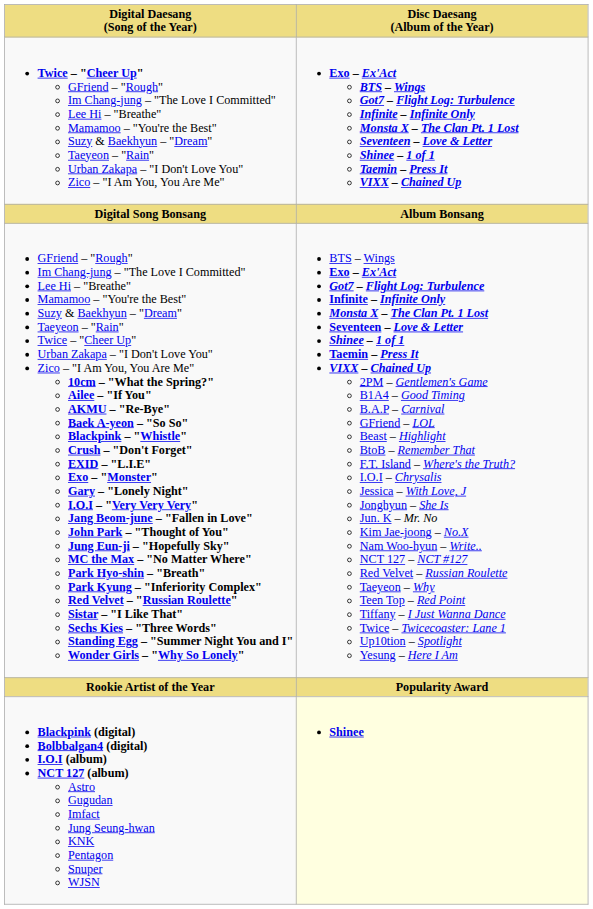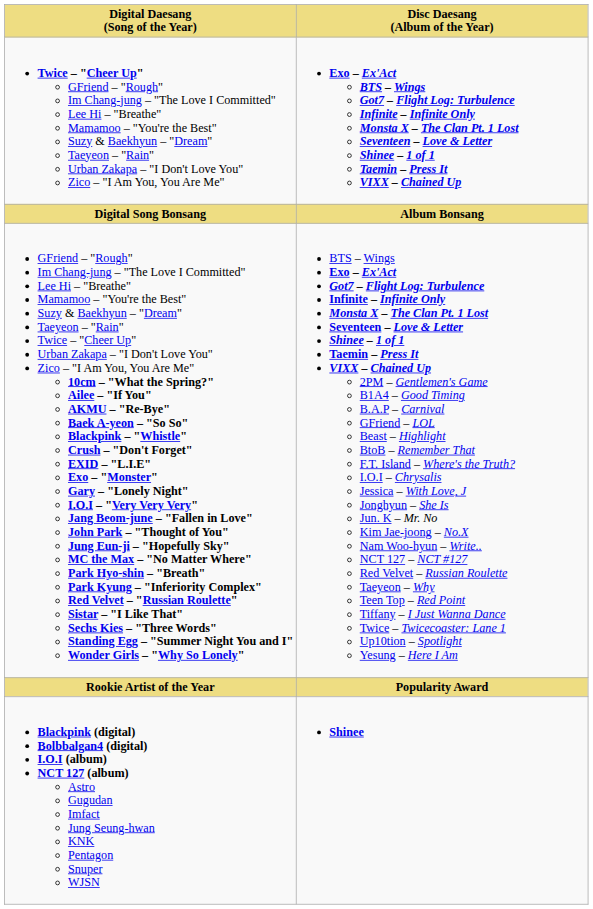(442, 732) lightyellow background -> (442, 732) no background
